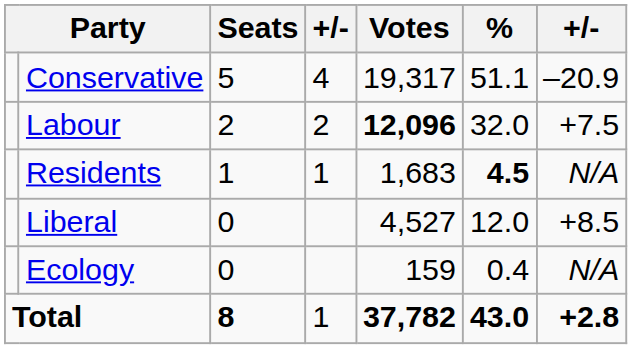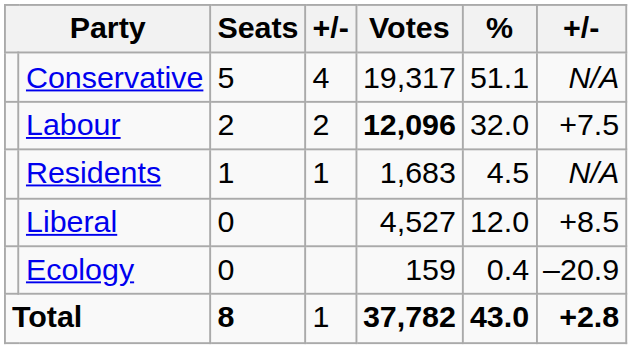(581, 76) –20.9 -> (594, 76) N/A
(508, 173) bold -> (508, 173) normal
(594, 269) N/A -> (581, 269) –20.9
